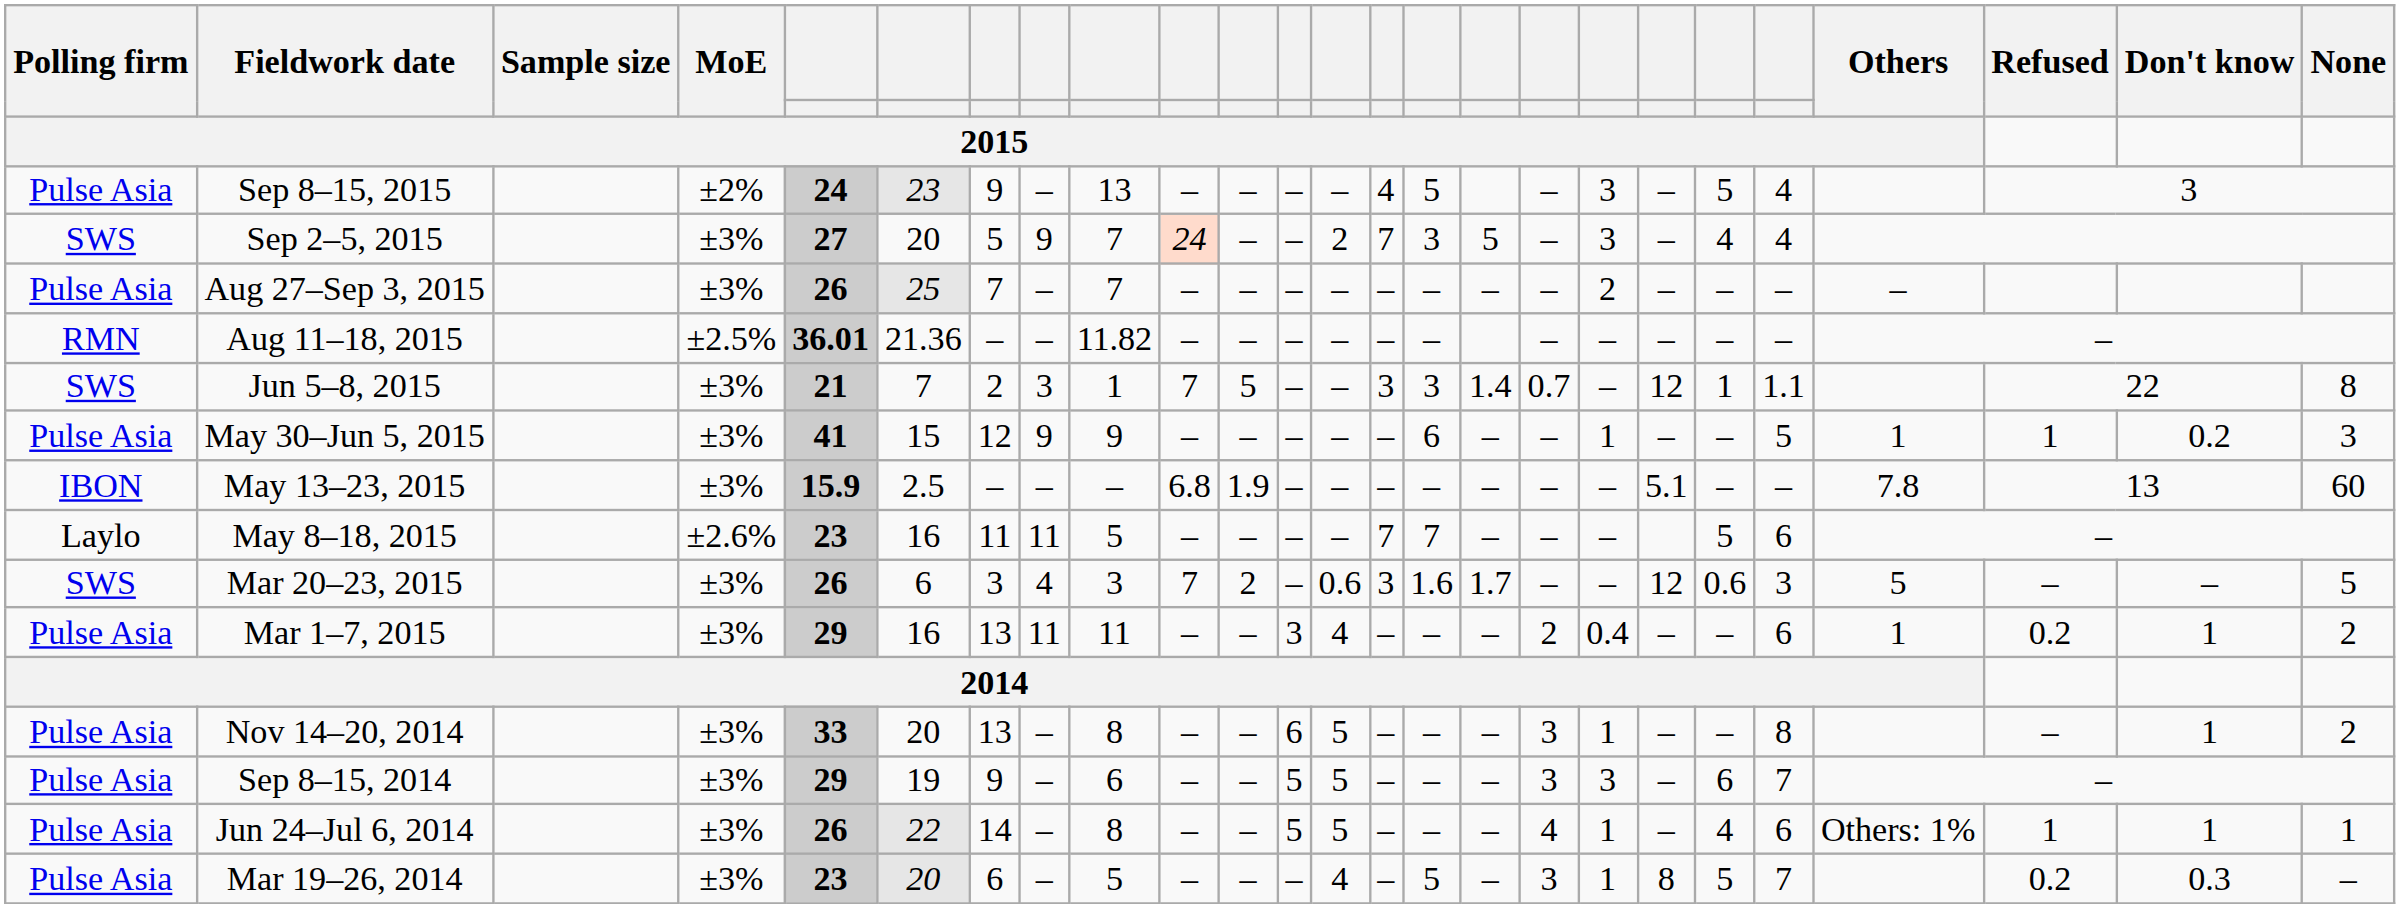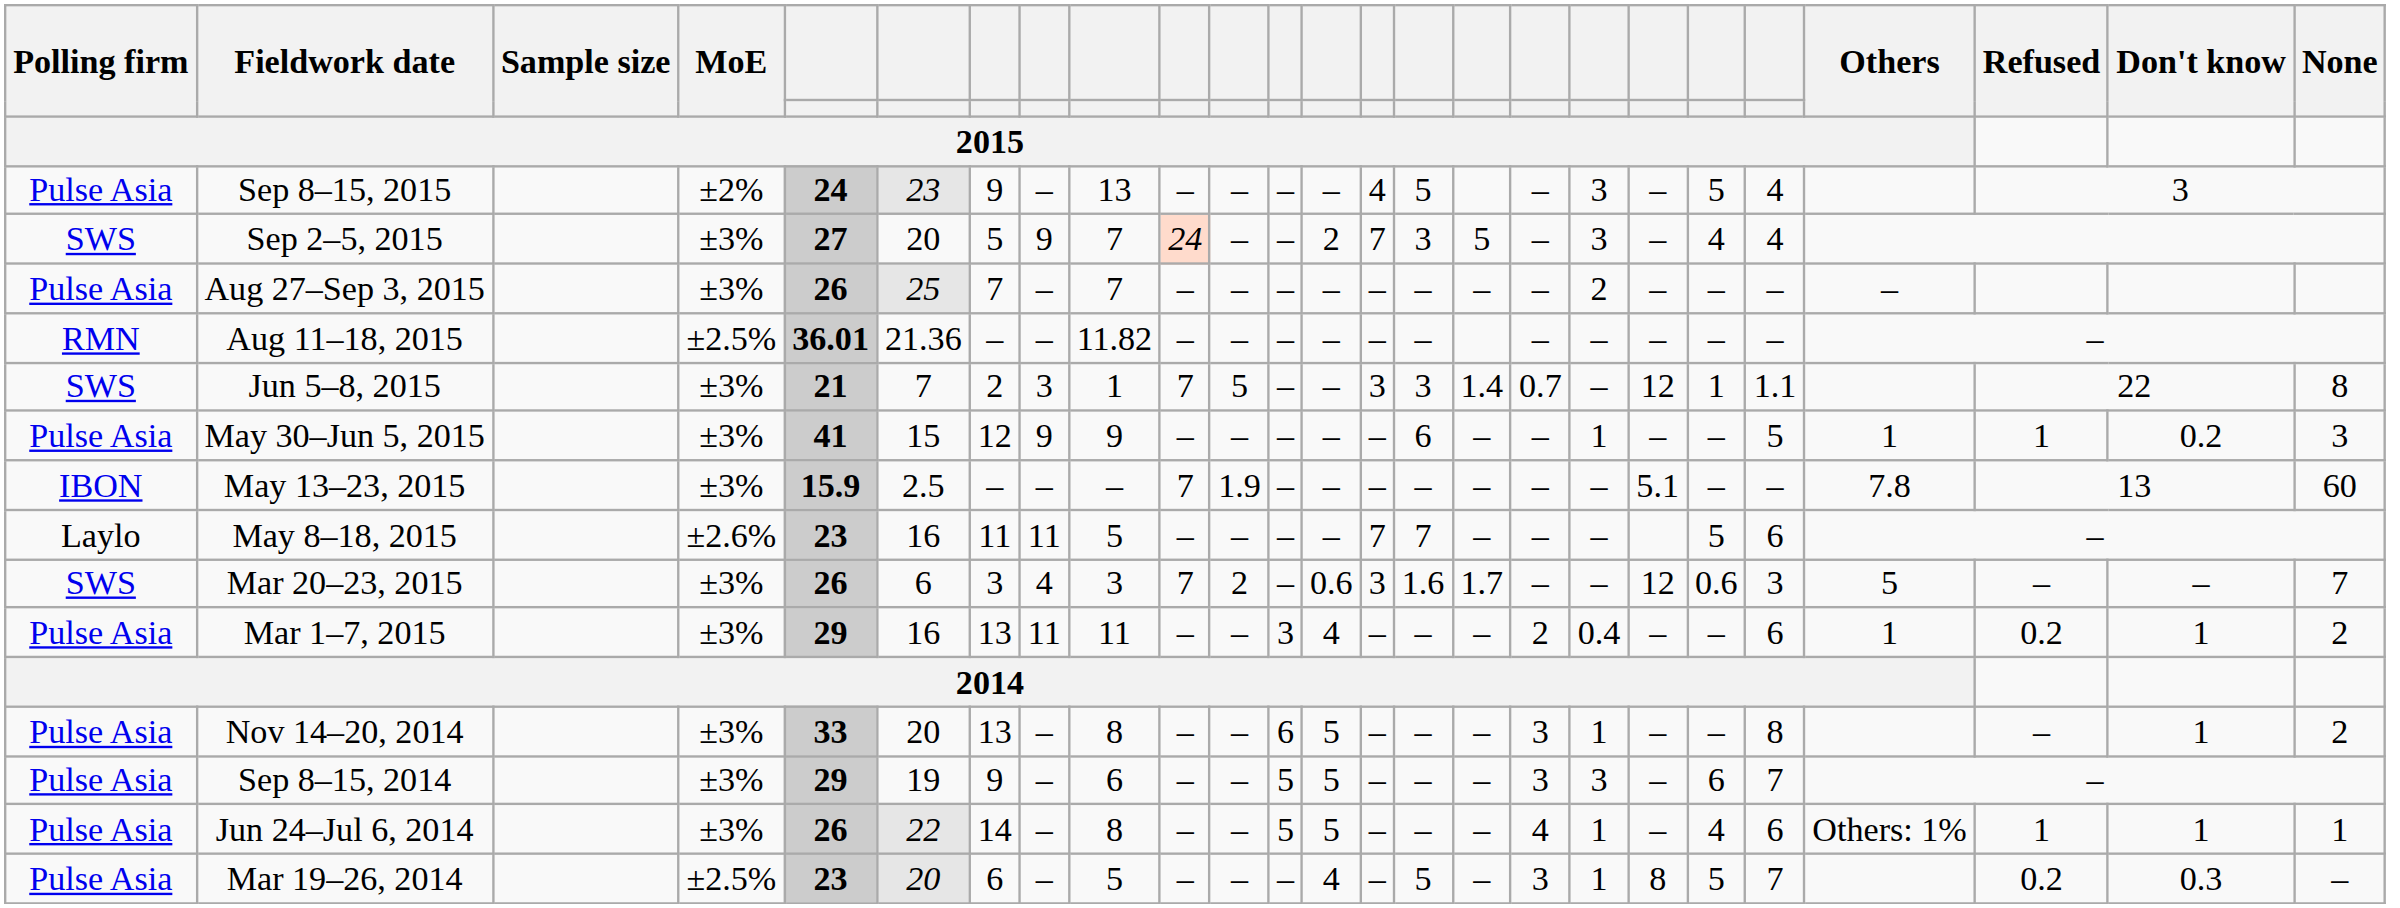(1190, 485) 6.8 -> (1185, 485) 7
(2348, 584) 5 -> (2340, 584) 7
(731, 879) ±3% -> (731, 879) ±2.5%
